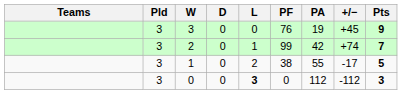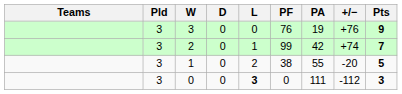(350, 30) +45 -> (350, 30) +76
(350, 64) -17 -> (350, 64) -20
(318, 81) 112 -> (318, 81) 111
